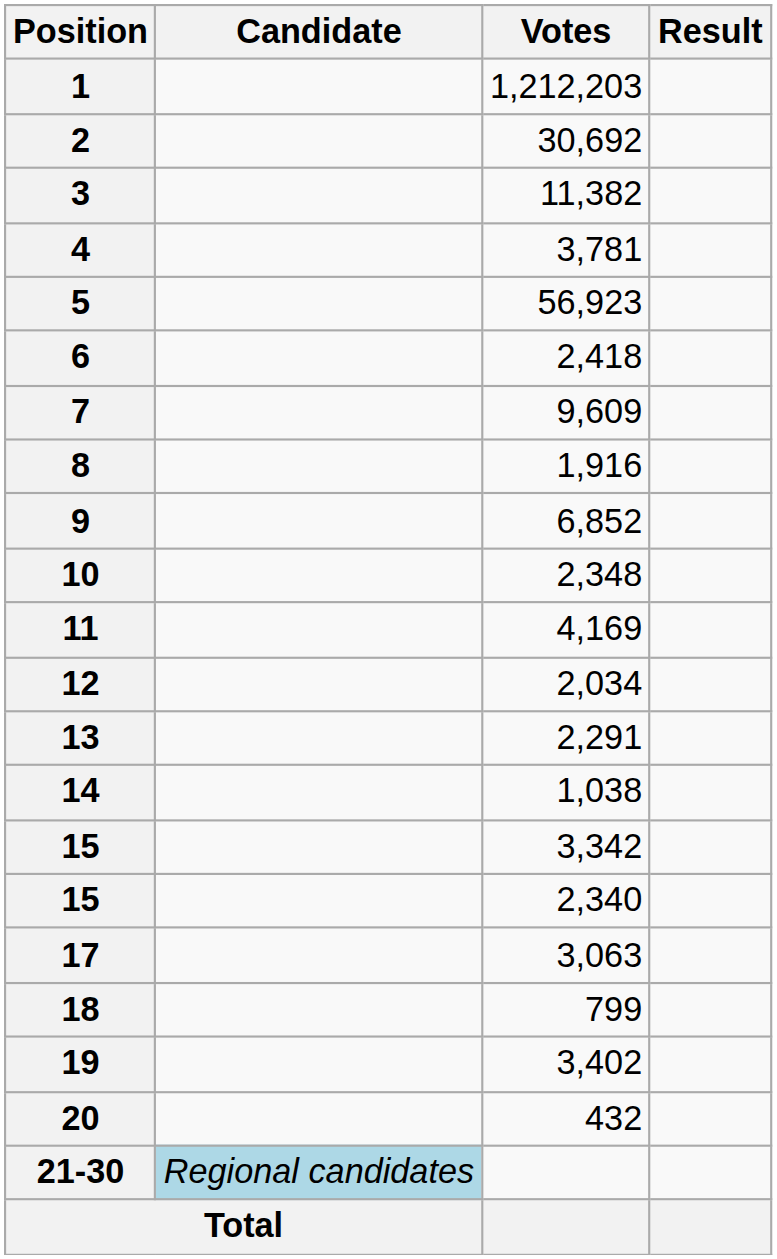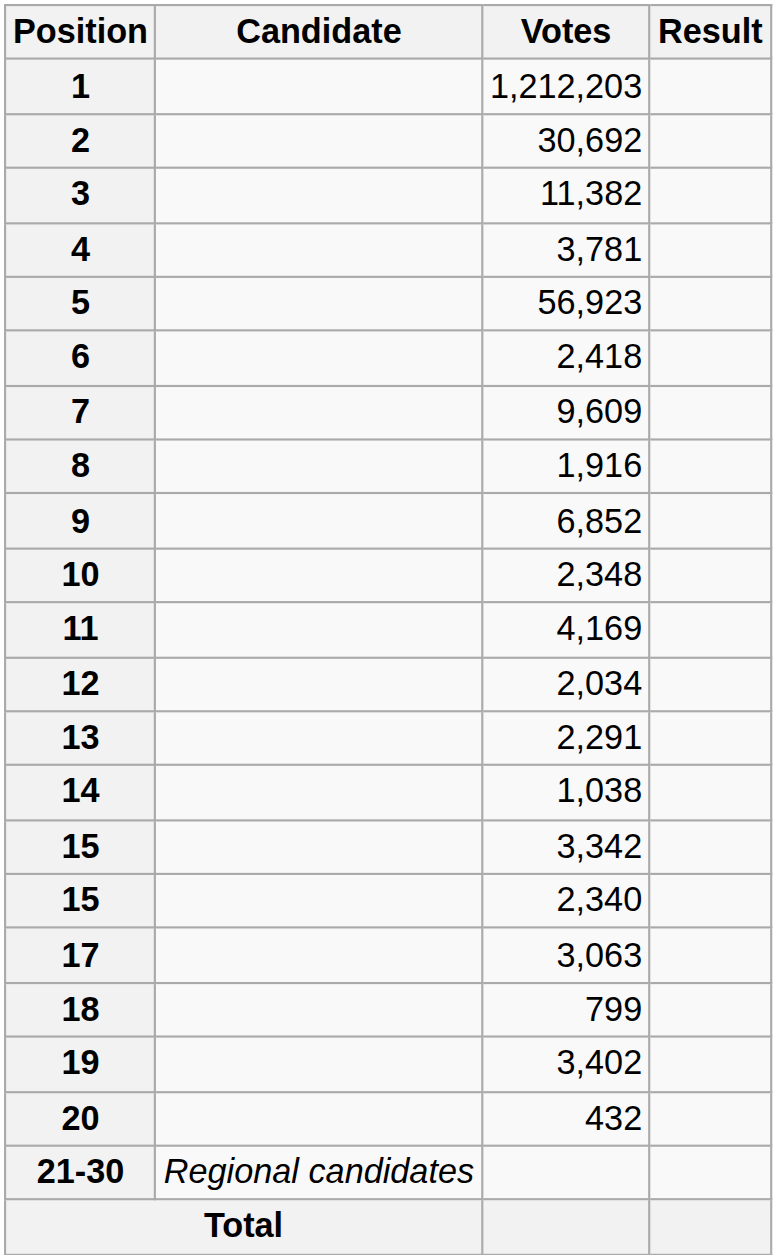(319, 1172) lightblue background -> (319, 1172) no background
